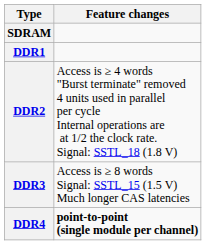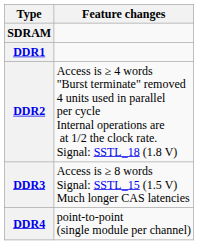(127, 223) bold -> (124, 223) normal
